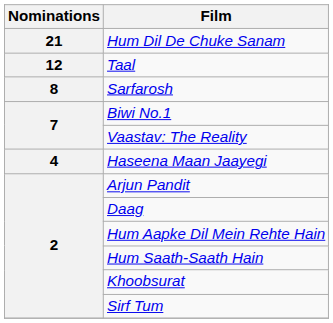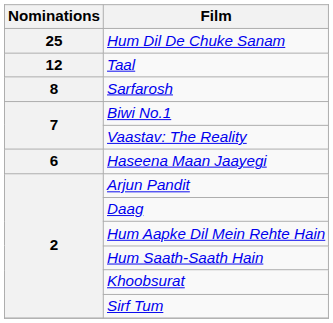(54, 40) 21 -> (54, 40) 25
(54, 161) 4 -> (54, 161) 6
